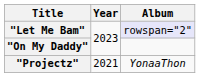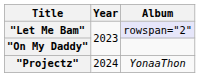(106, 64) 2021 -> (106, 64) 2024
